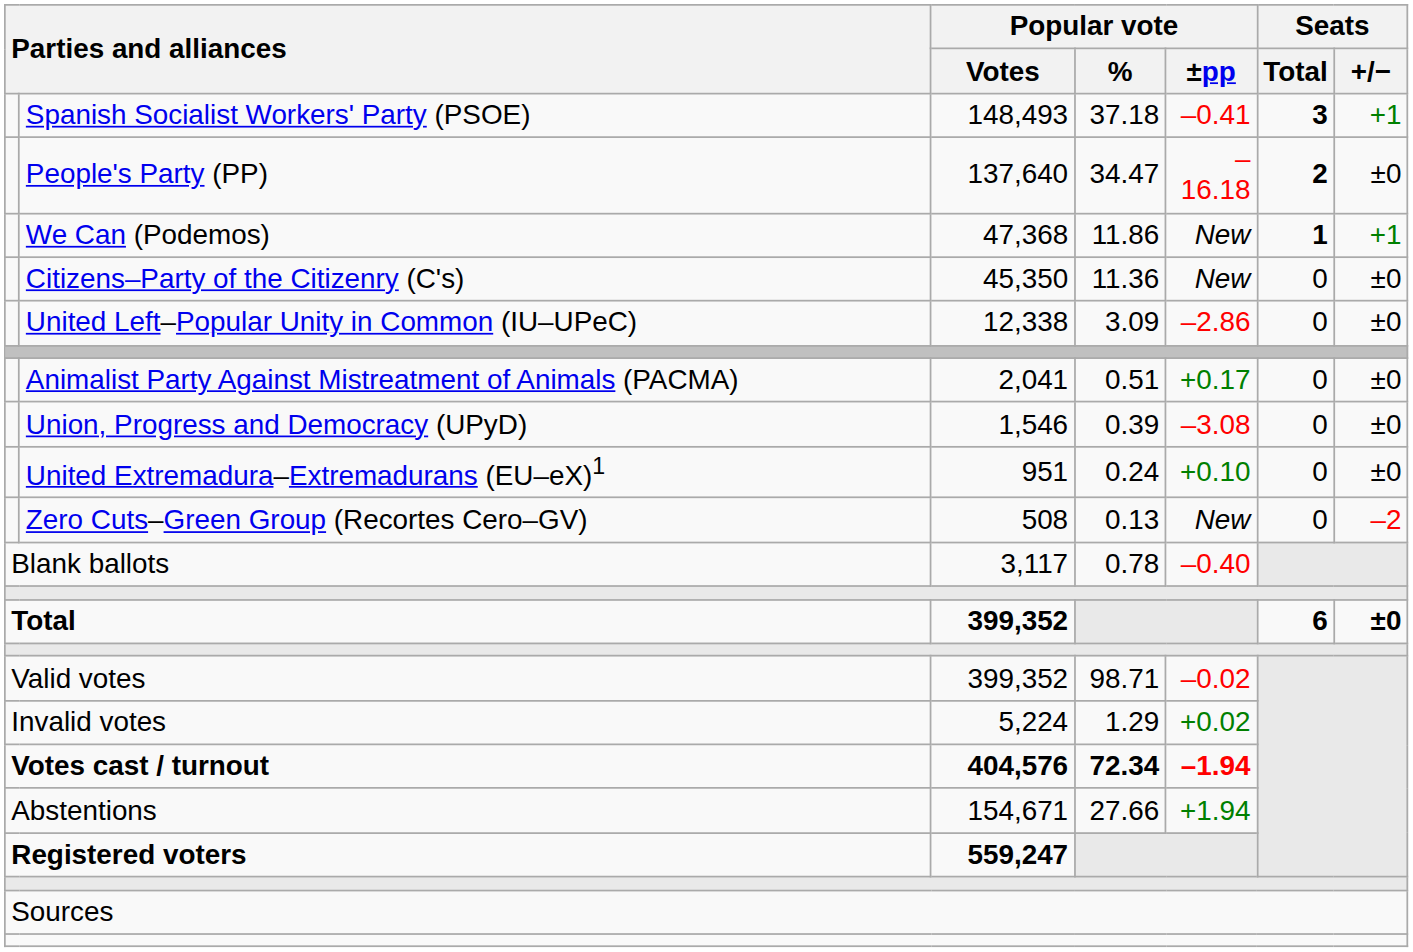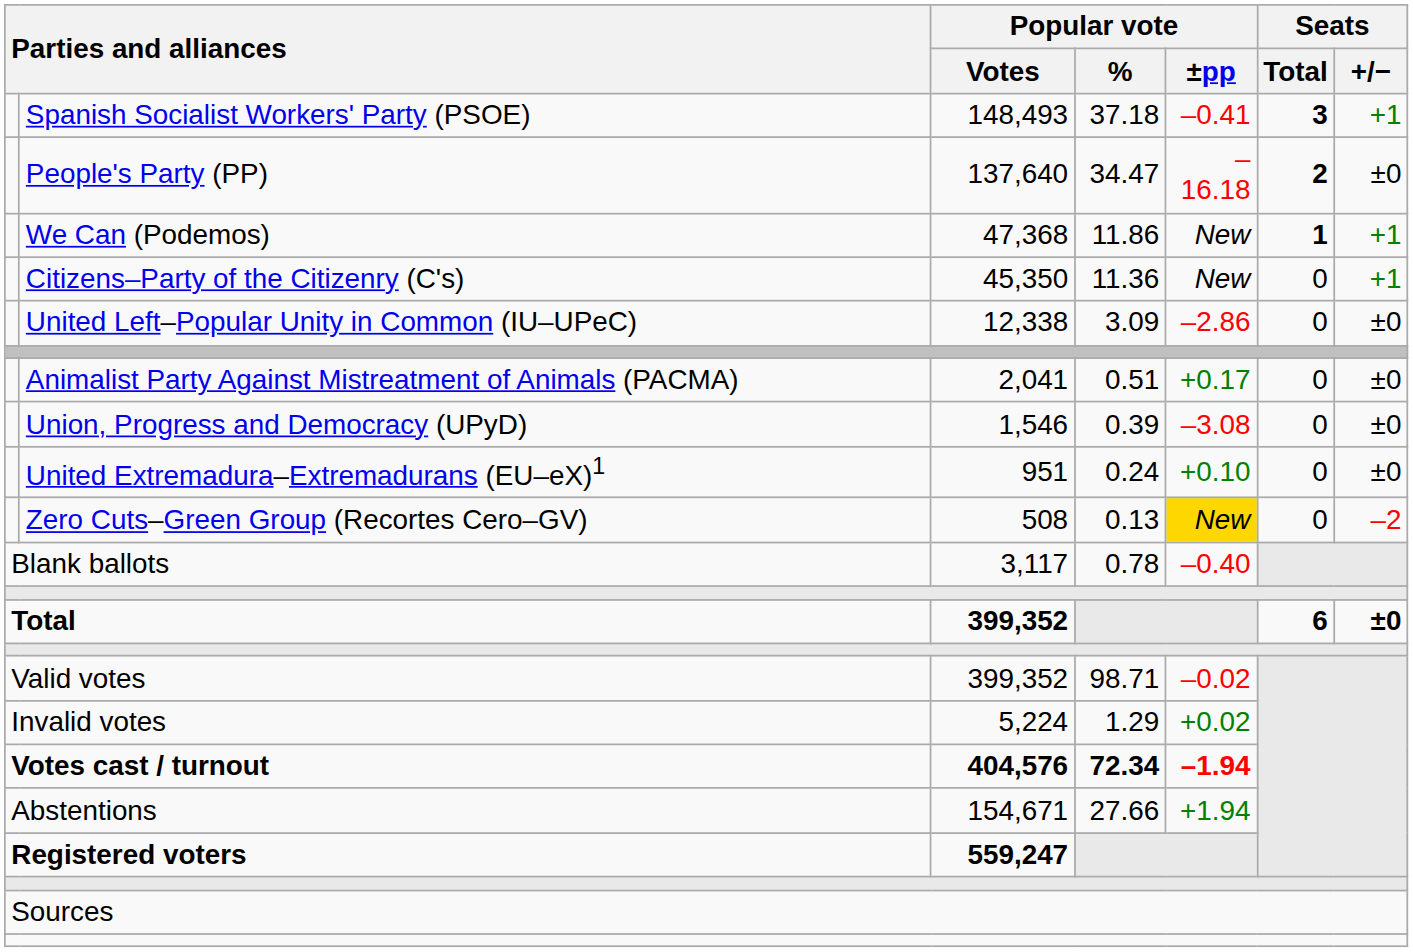(1386, 278) ±0 -> (1386, 278) +1
(1223, 519) no background -> (1223, 519) gold background
